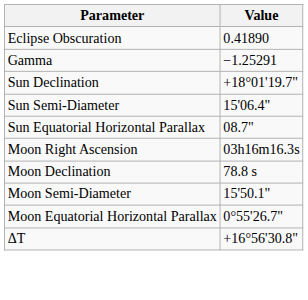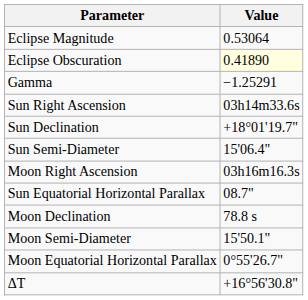+ row: (61, 37)
(246, 37) no background -> (246, 60) lightyellow background
+ row: (67, 104)
rows swapped: (106, 127) <-> (73, 149)
